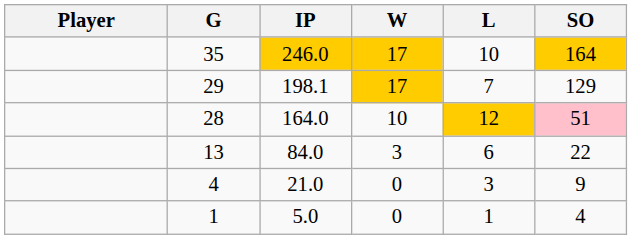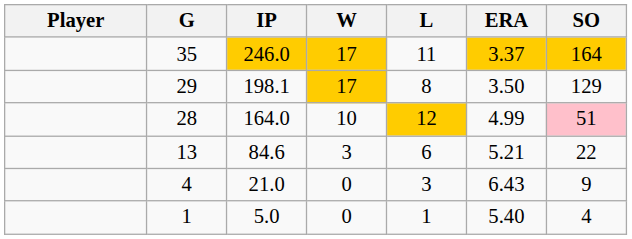+ column: (506, 20)
(489, 53) 10 -> (426, 53) 11
(489, 86) 7 -> (426, 86) 8
(305, 151) 84.0 -> (267, 151) 84.6
